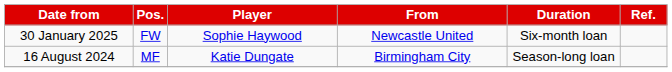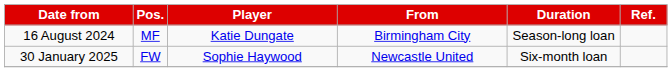rows swapped: (69, 56) <-> (69, 35)
